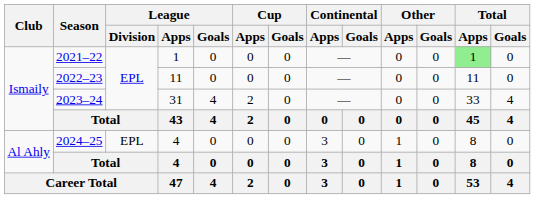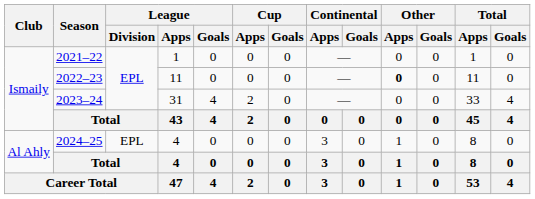(473, 57) lightgreen background -> (473, 57) no background
(399, 78) normal -> (399, 78) bold
